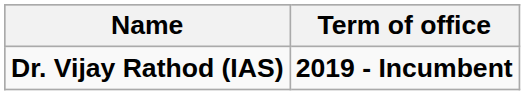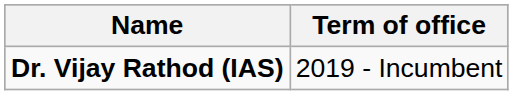(404, 67) bold -> (399, 67) normal
